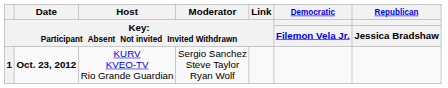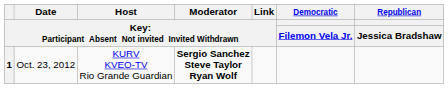(46, 65) bold -> (46, 65) normal
(212, 65) normal -> (213, 65) bold
